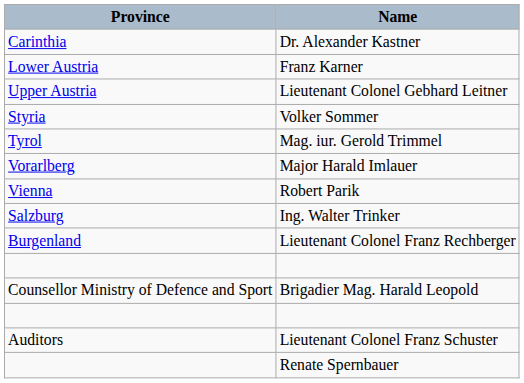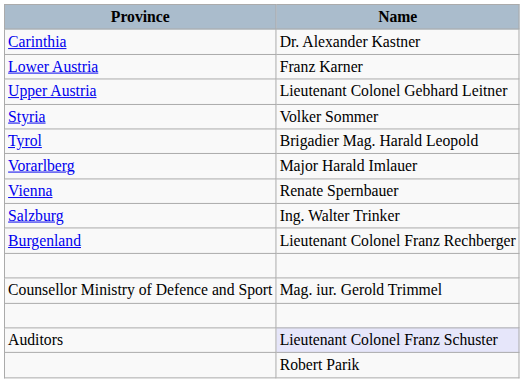(361, 141) Mag. iur. Gerold Trimmel -> (379, 141) Brigadier Mag. Harald Leopold
(320, 191) Robert Parik -> (339, 191) Renate Spernbauer
(379, 290) Brigadier Mag. Harald Leopold -> (361, 290) Mag. iur. Gerold Trimmel
(389, 340) no background -> (389, 340) lavender background
(339, 365) Renate Spernbauer -> (320, 365) Robert Parik
